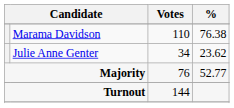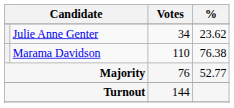rows swapped: (57, 34) <-> (55, 53)
